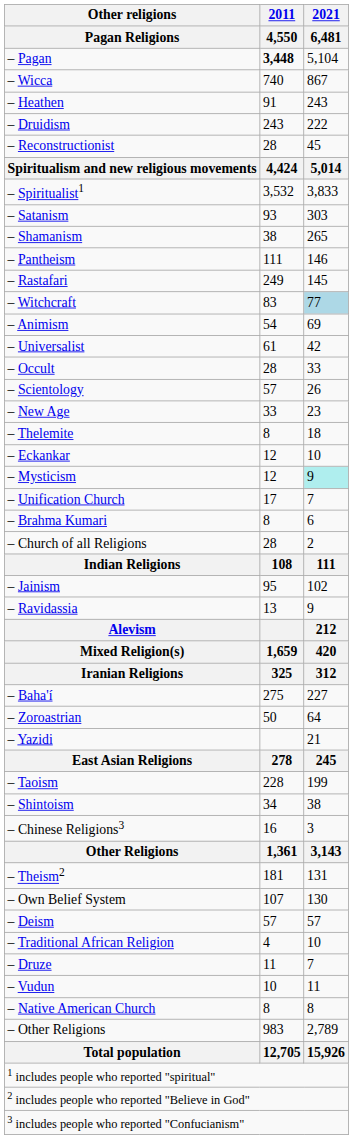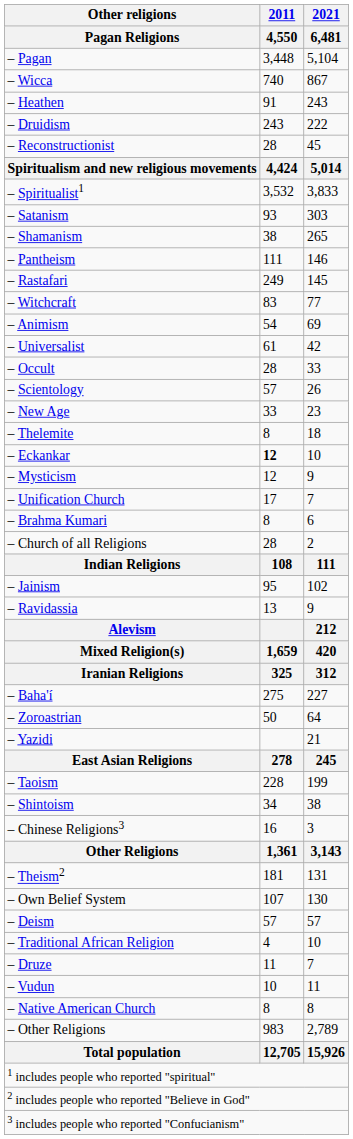(278, 59) bold -> (278, 59) normal
(314, 302) lightblue background -> (314, 302) no background
(270, 455) normal -> (270, 455) bold
(311, 477) paleturquoise background -> (311, 477) no background
